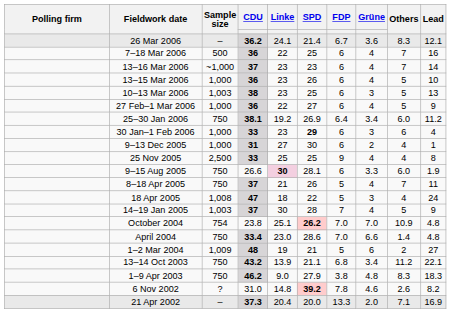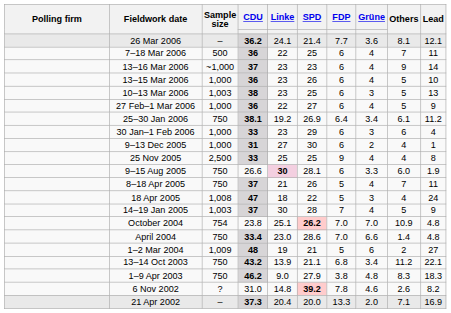(341, 41) 6.7 -> (341, 41) 7.7
(404, 41) 8.3 -> (404, 41) 8.1
(433, 54) 16 -> (433, 54) 11
(404, 67) 7 -> (404, 67) 9
(404, 119) 6.0 -> (404, 119) 6.1
(312, 132) bold -> (312, 132) normal
